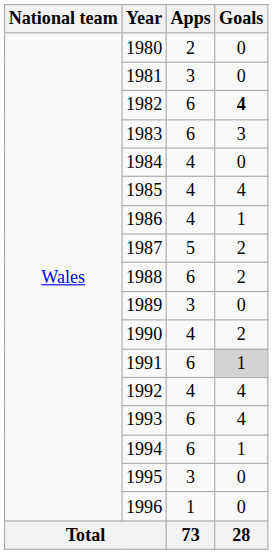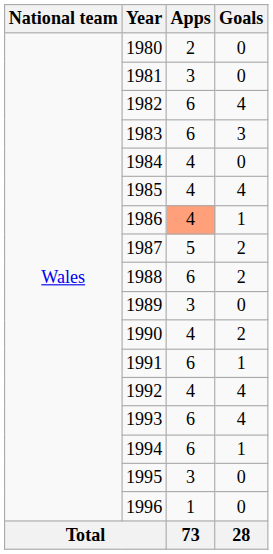(241, 104) bold -> (241, 104) normal
(191, 219) no background -> (191, 219) lightsalmon background
(241, 362) lightgrey background -> (241, 362) no background
